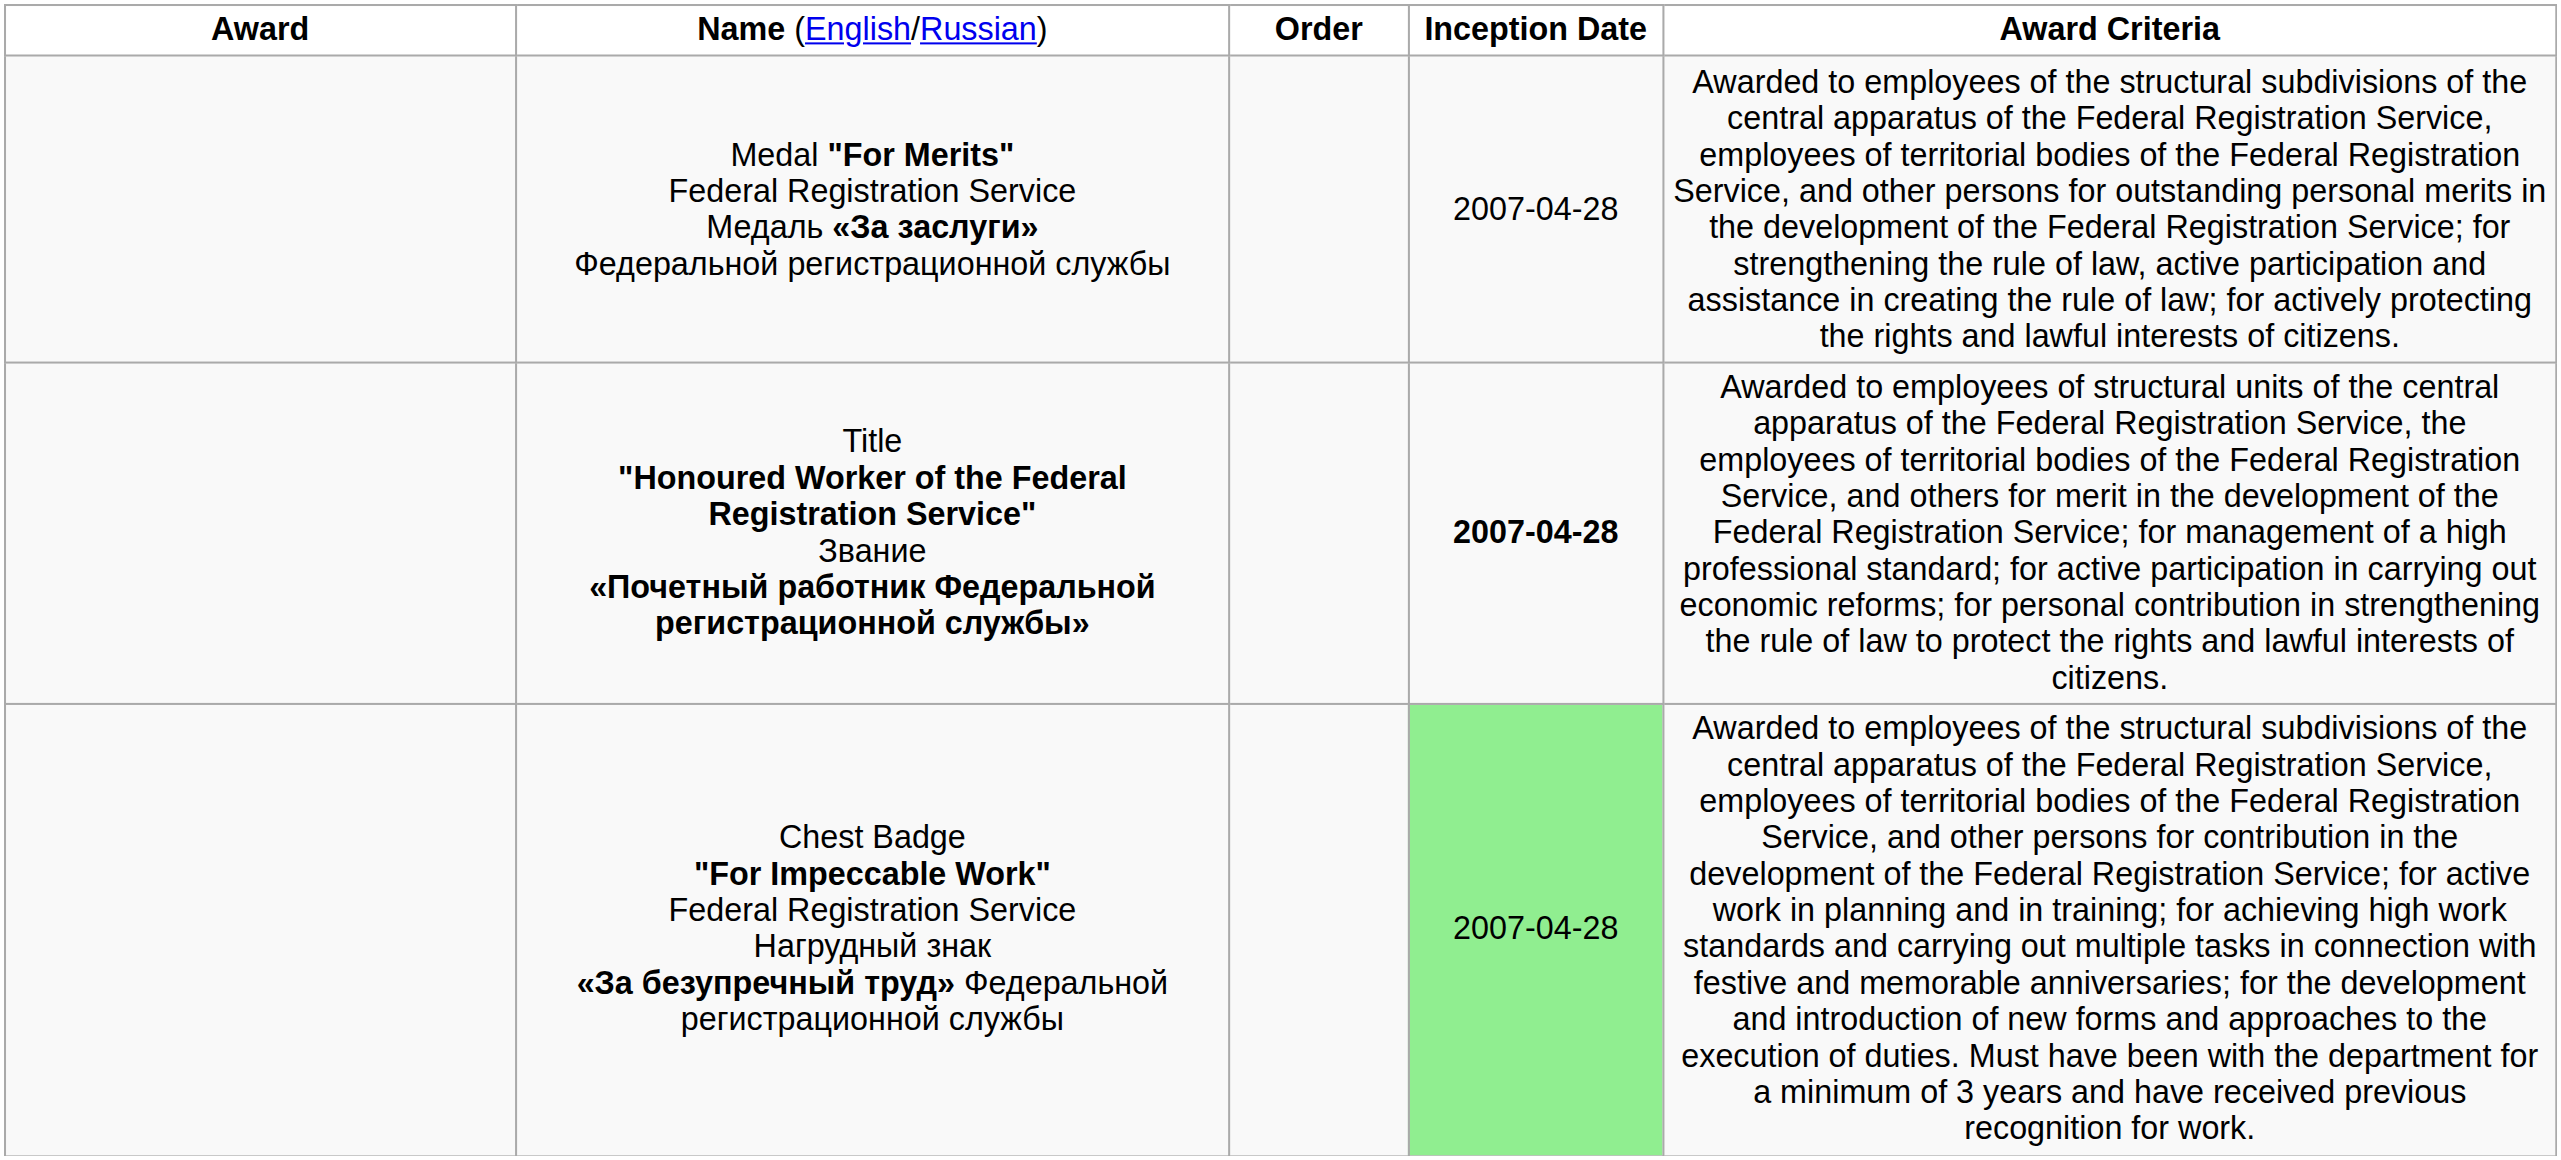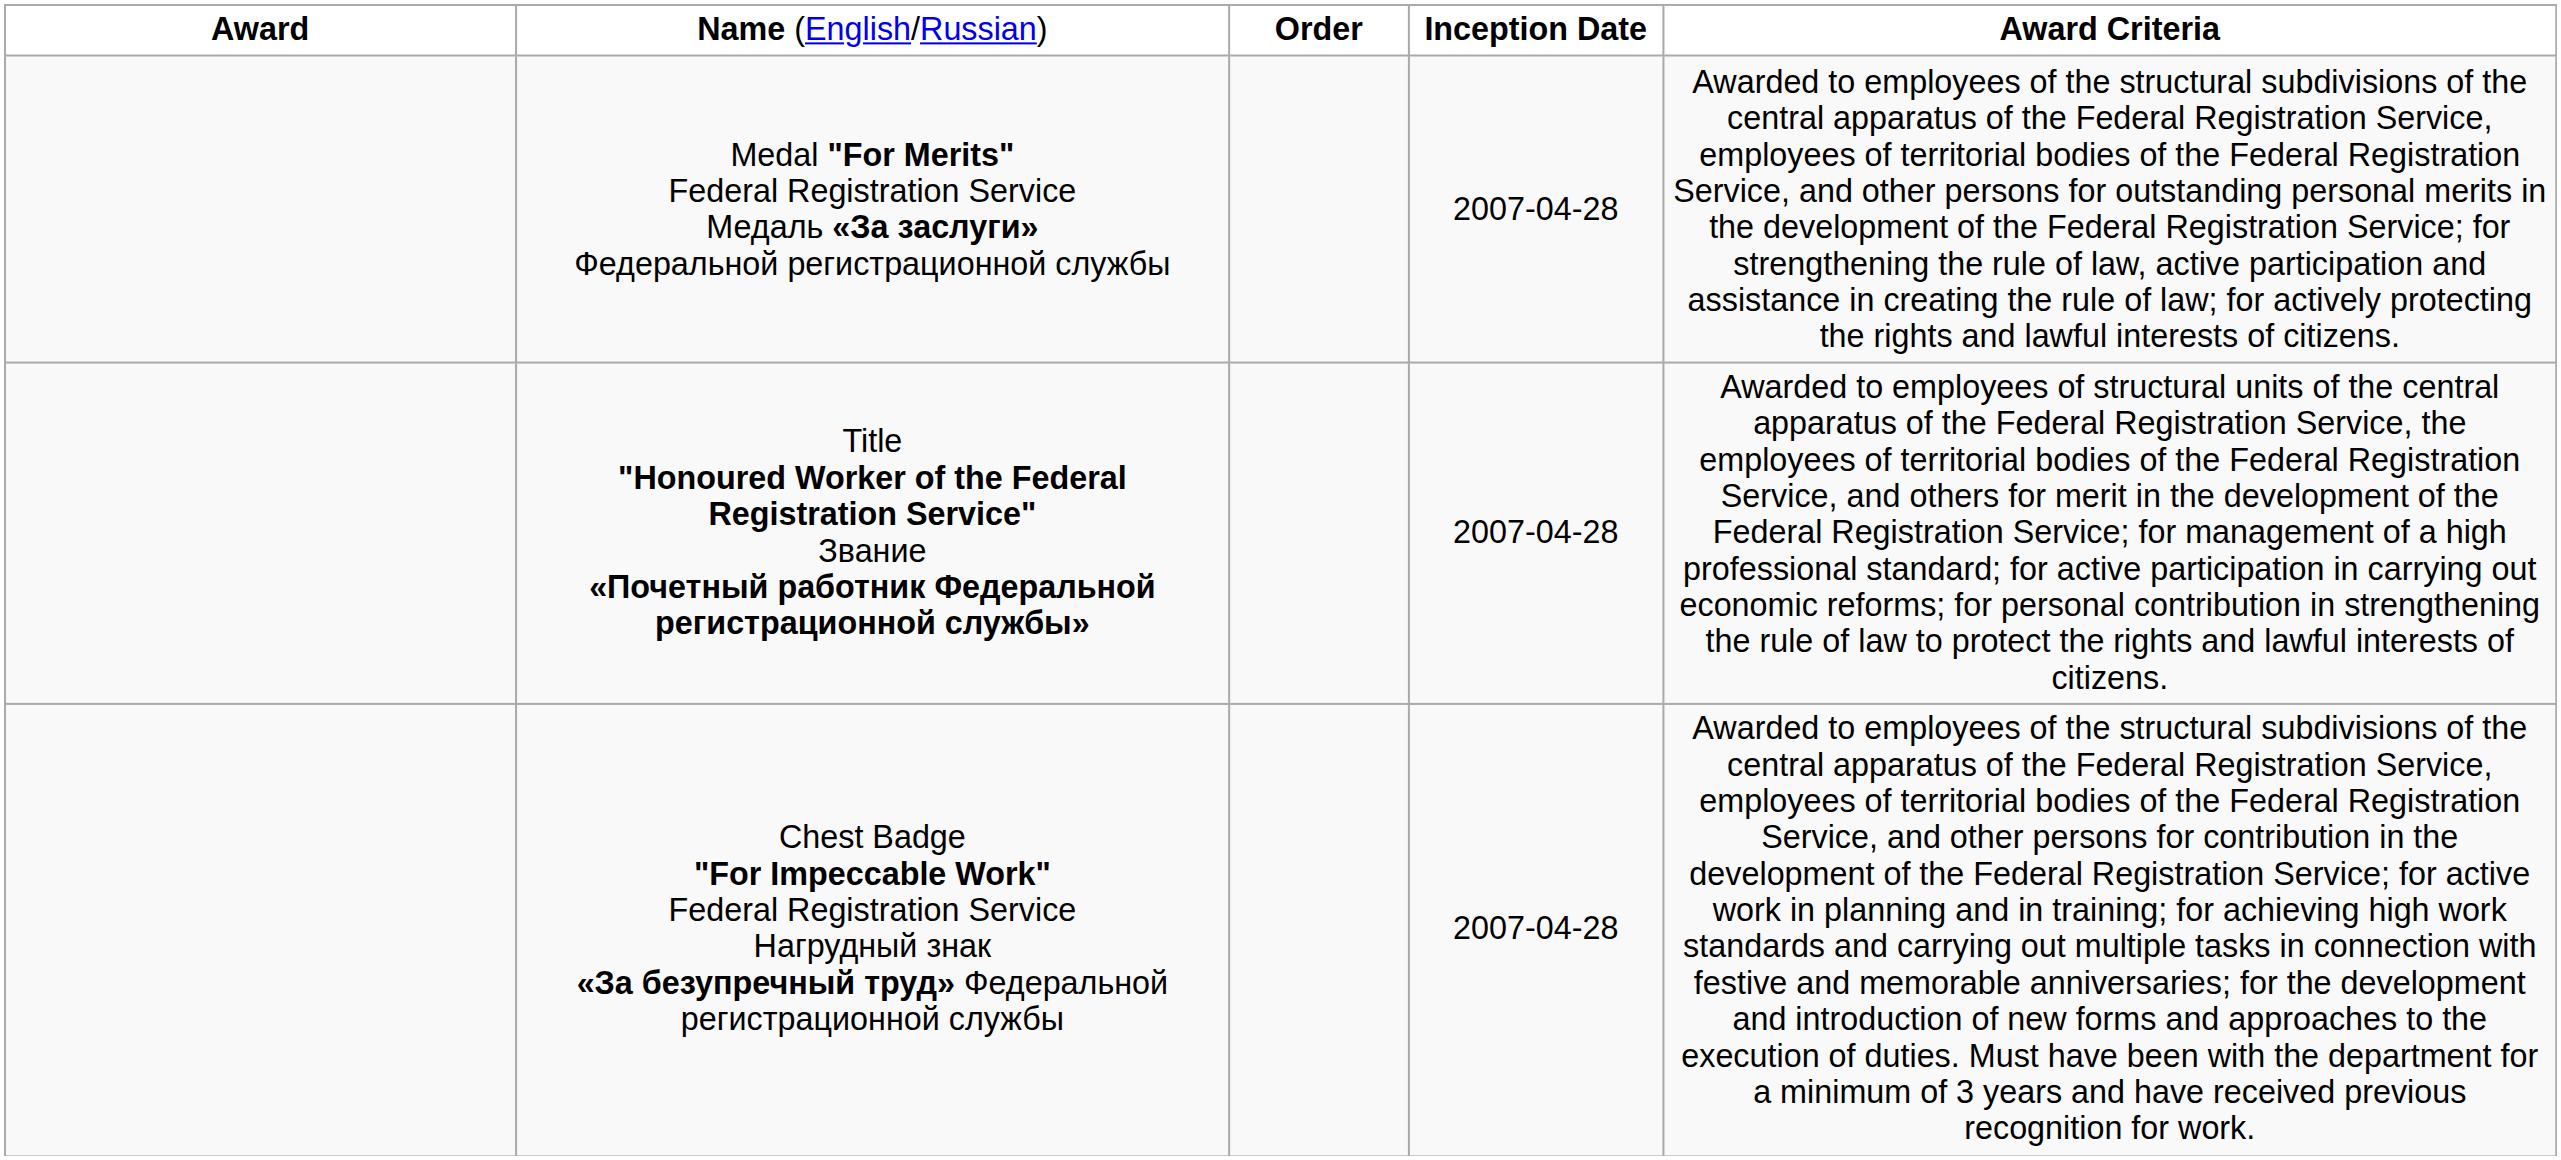(1536, 532) bold -> (1536, 532) normal
(1536, 929) lightgreen background -> (1536, 929) no background
